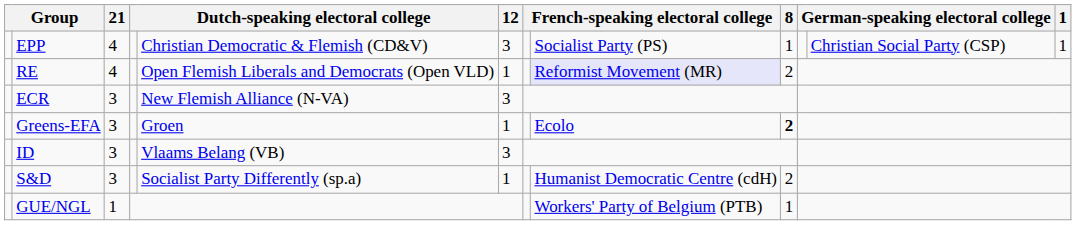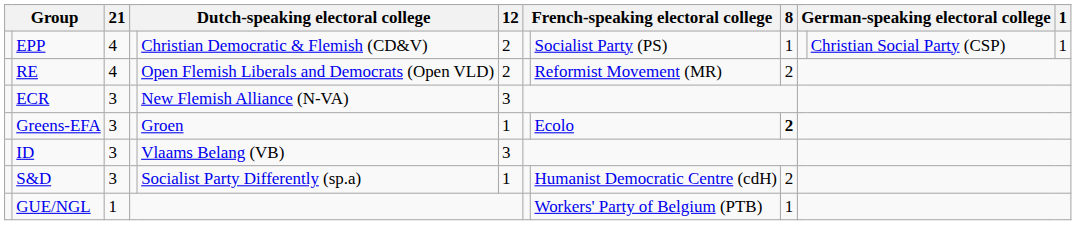(506, 44) 3 -> (506, 44) 2
(506, 71) 1 -> (506, 71) 2
(628, 71) lavender background -> (628, 71) no background
